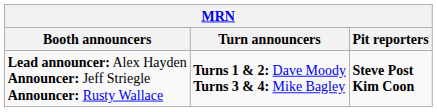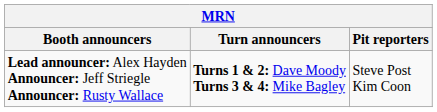(383, 78) bold -> (382, 78) normal
